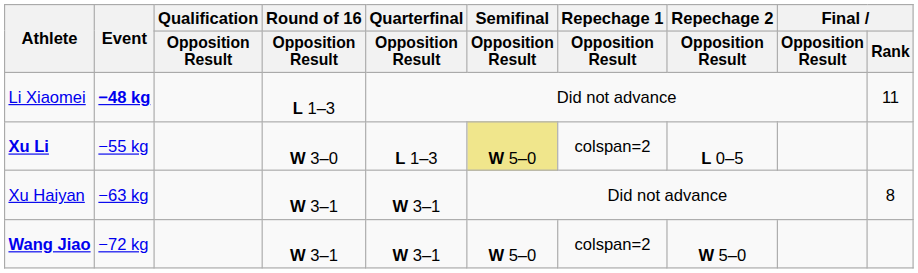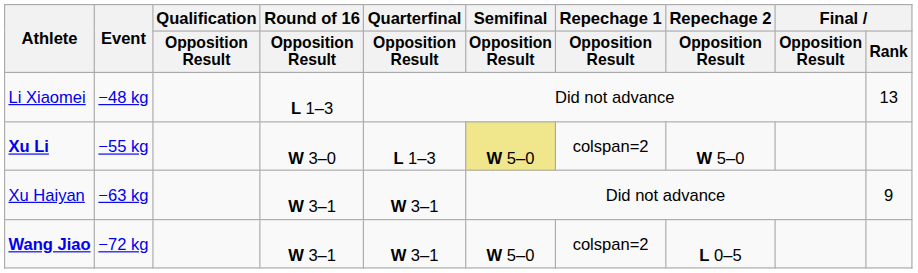(124, 98) bold -> (123, 98) normal
(890, 98) 11 -> (889, 98) 13
(722, 158) L 0–5 -> (720, 158) W 5–0
(890, 195) 8 -> (889, 195) 9
(722, 256) W 5–0 -> (720, 256) L 0–5
